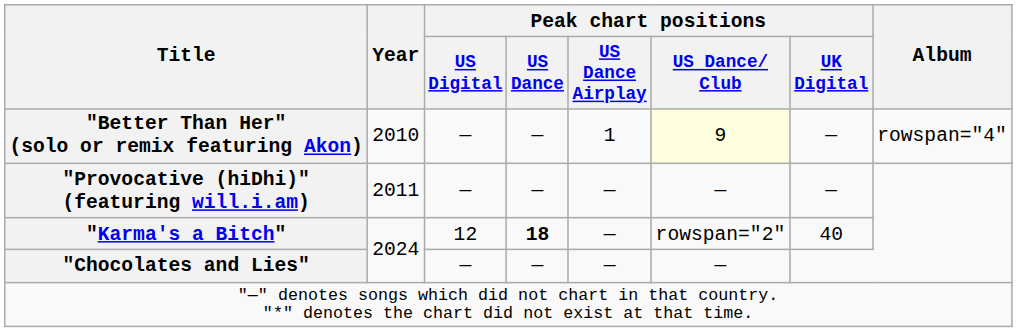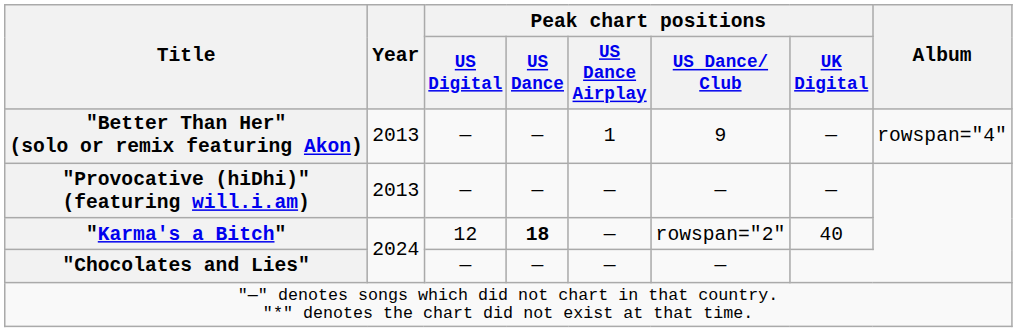(396, 136) 2010 -> (396, 136) 2013
(720, 136) lightyellow background -> (720, 136) no background
(396, 191) 2011 -> (396, 191) 2013
